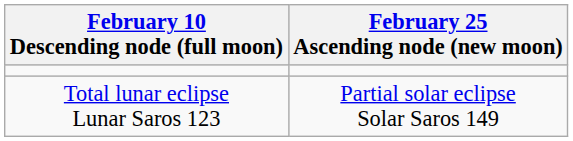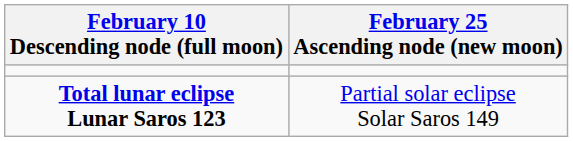(146, 105) normal -> (146, 105) bold
